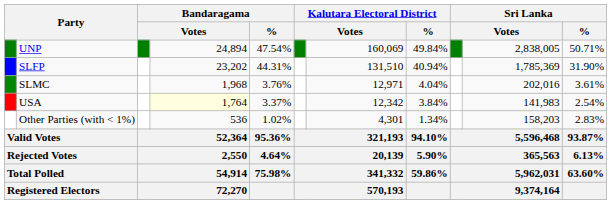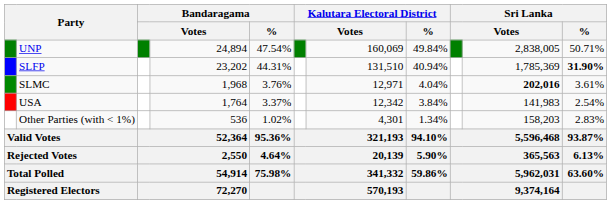(587, 66) normal -> (586, 66) bold
(542, 84) normal -> (542, 84) bold
(234, 102) lightyellow background -> (234, 102) no background
